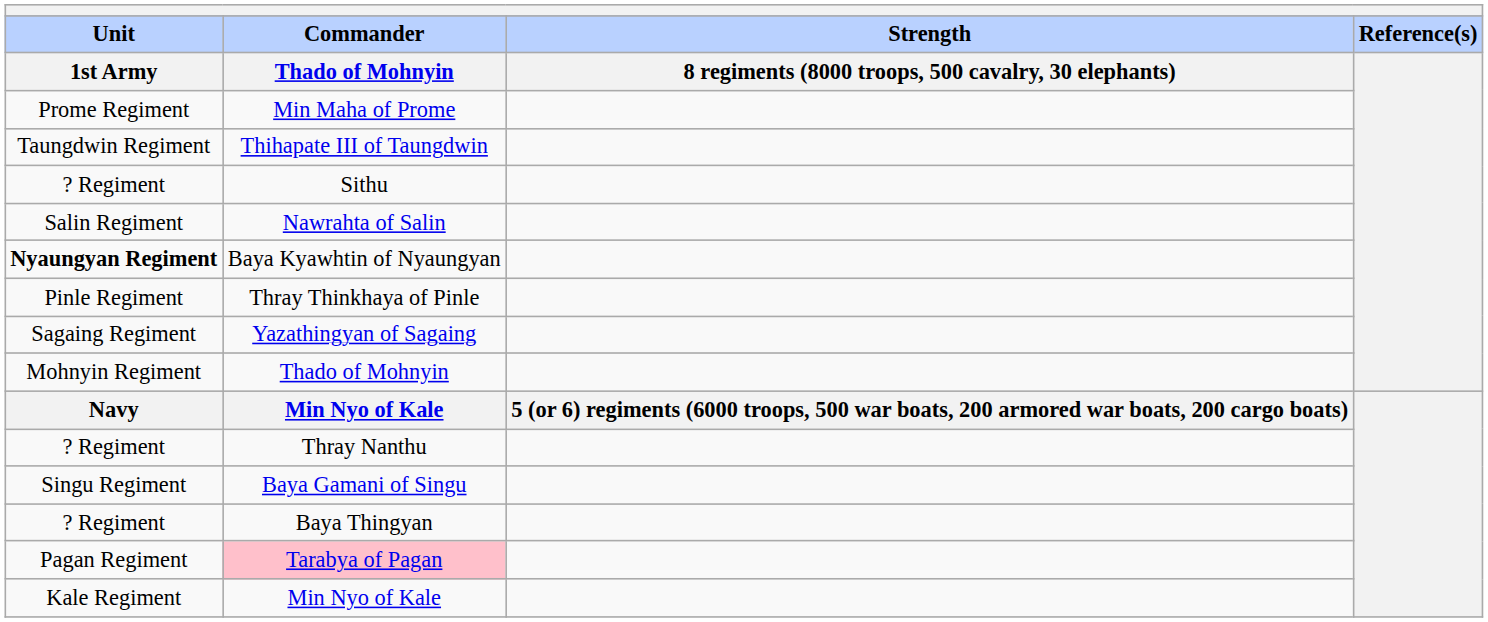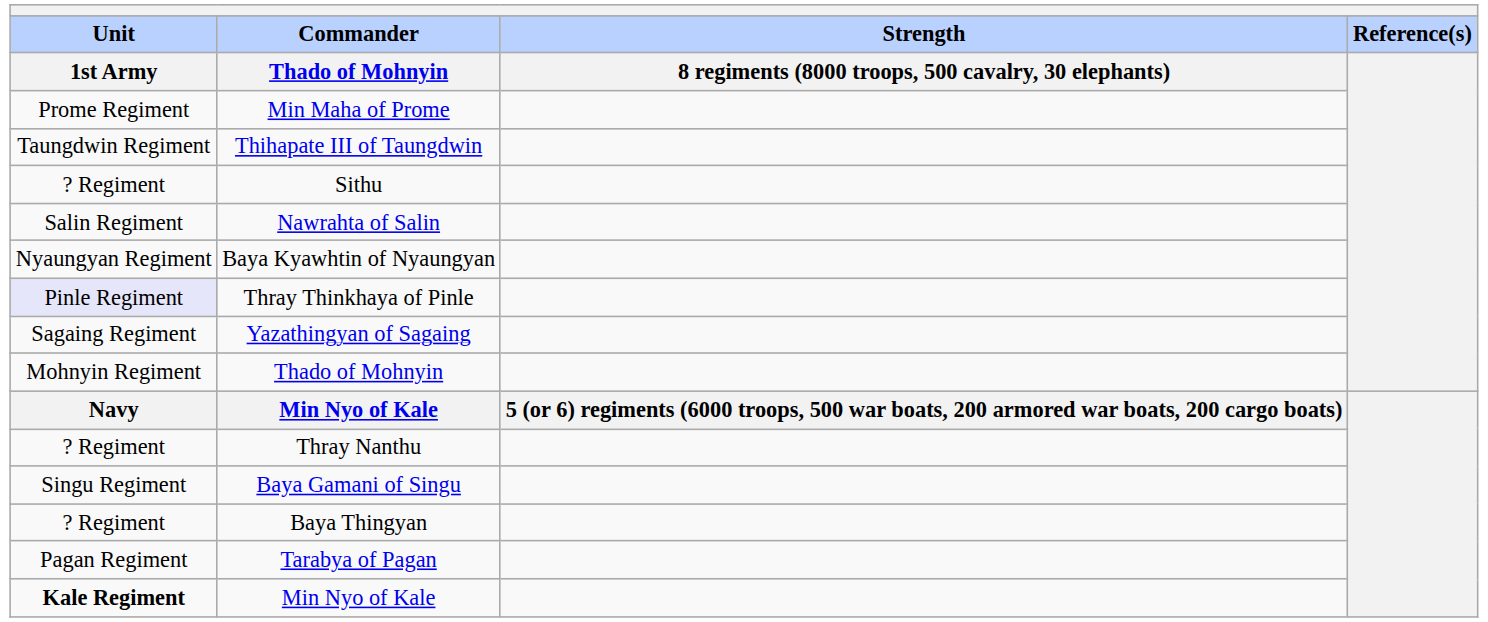(114, 259) bold -> (114, 259) normal
(114, 296) no background -> (114, 296) lavender background
(364, 559) pink background -> (359, 559) no background
(114, 597) normal -> (114, 597) bold
